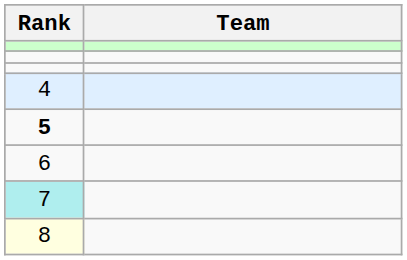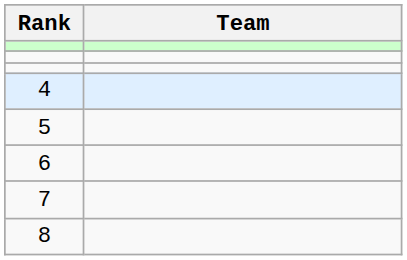(44, 127) bold -> (44, 127) normal
(44, 200) paleturquoise background -> (44, 200) no background
(44, 236) lightyellow background -> (44, 236) no background
